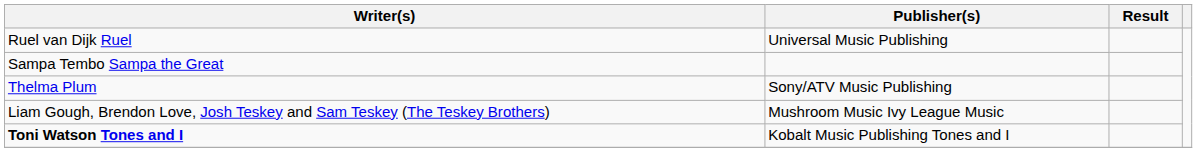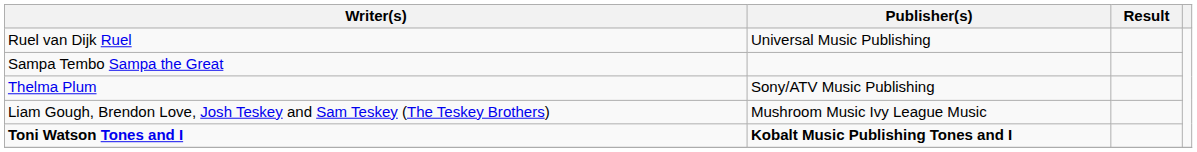(889, 135) normal -> (882, 135) bold
